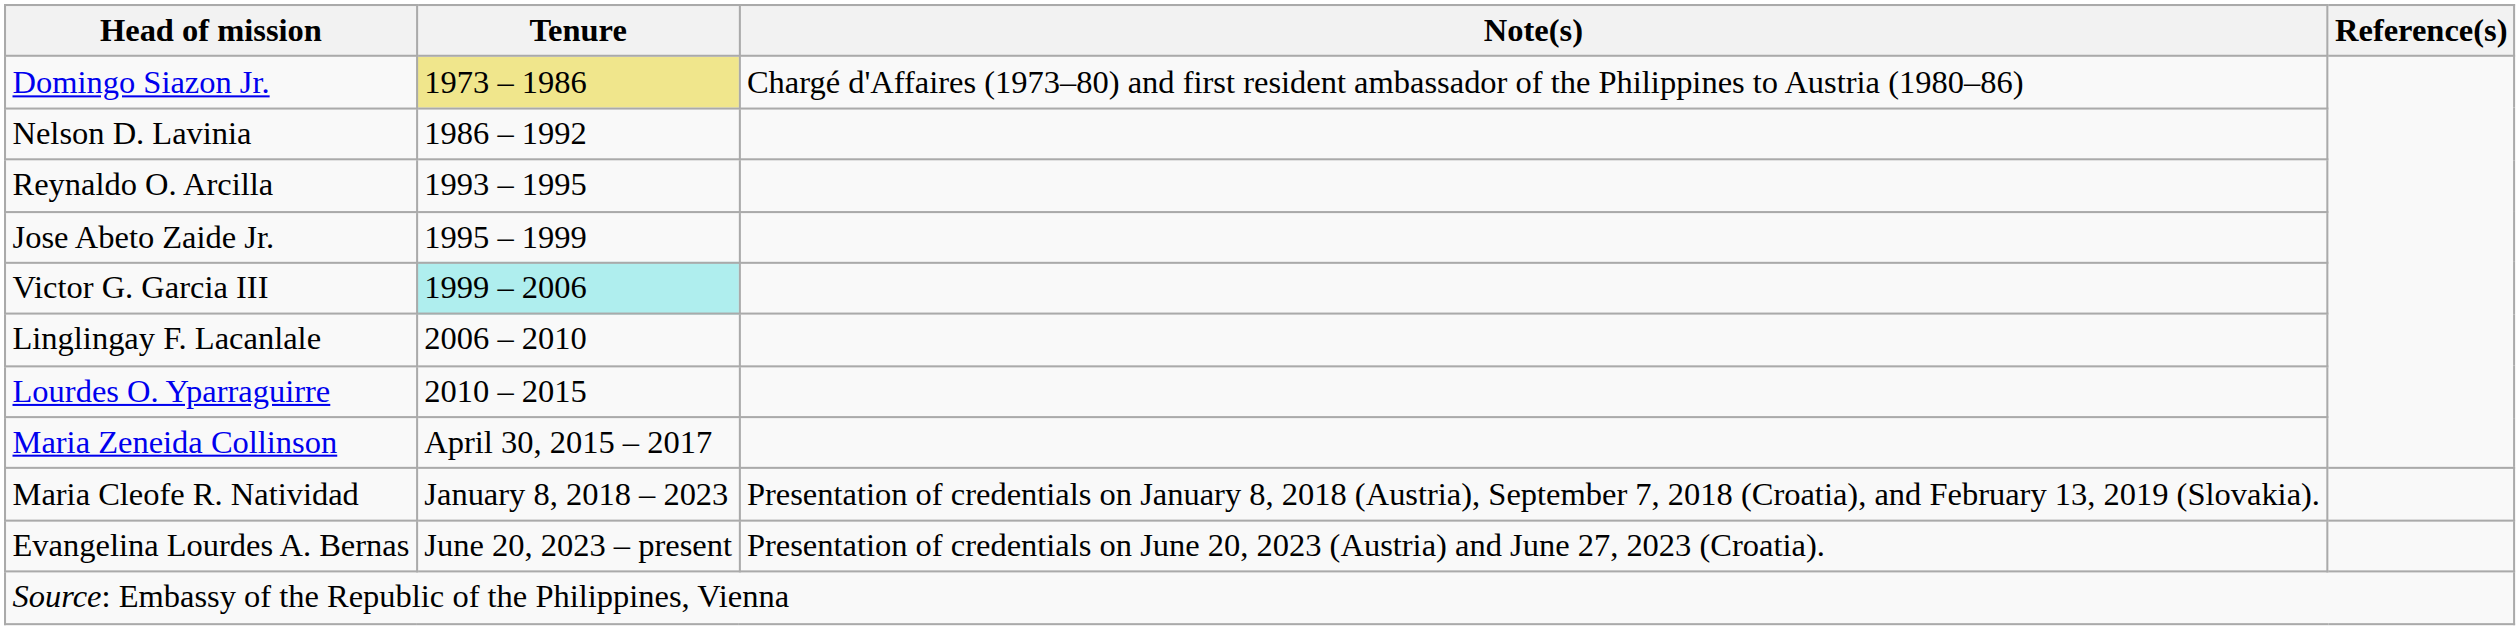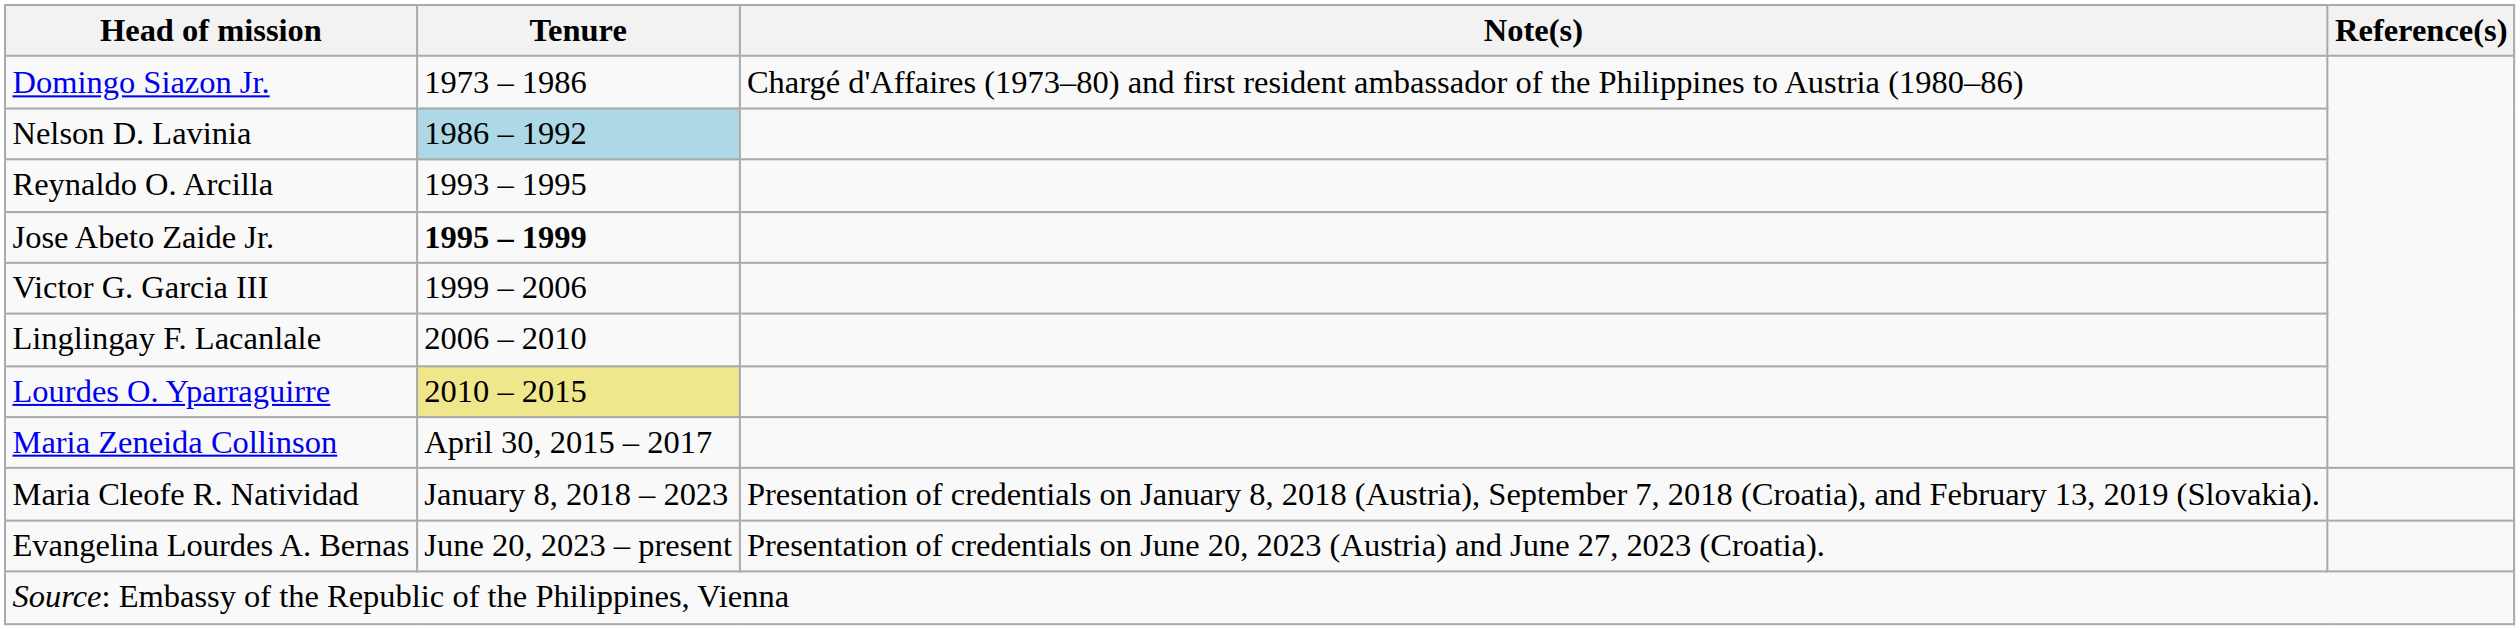(506, 81) khaki background -> (506, 81) no background
(506, 133) no background -> (506, 133) lightblue background
(506, 236) normal -> (506, 236) bold
(506, 287) paleturquoise background -> (506, 287) no background
(506, 390) no background -> (506, 390) khaki background
